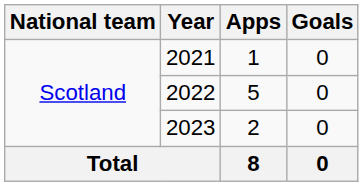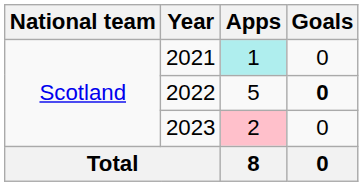(253, 57) no background -> (253, 57) paleturquoise background
(322, 92) normal -> (322, 92) bold
(253, 127) no background -> (253, 127) pink background
